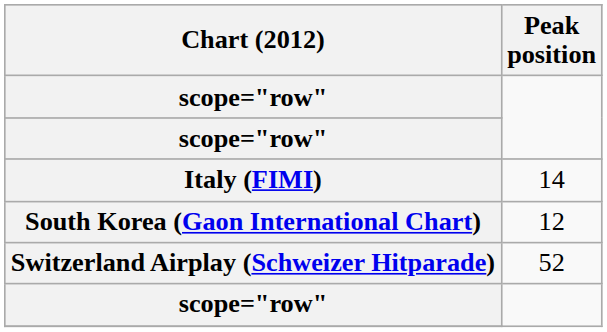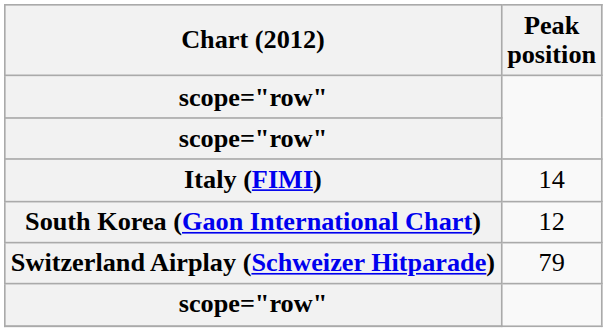(552, 262) 52 -> (552, 262) 79
